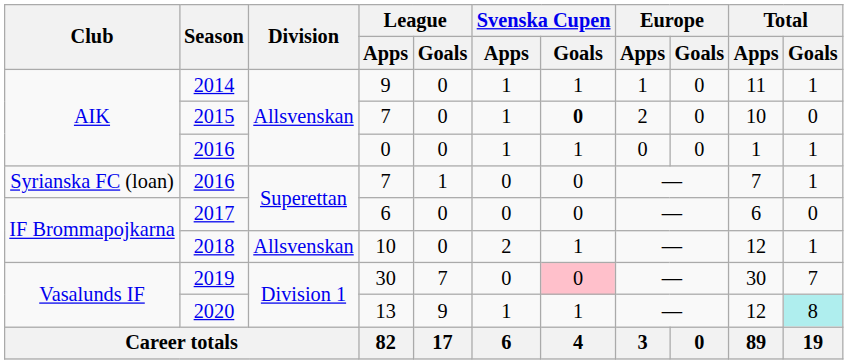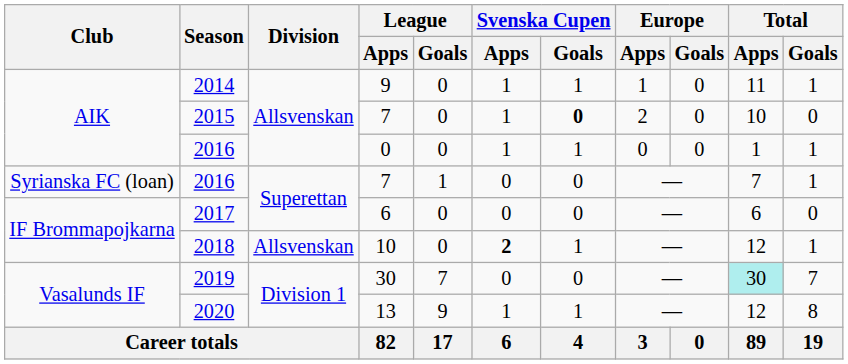(506, 246) normal -> (506, 246) bold
(578, 278) pink background -> (578, 278) no background
(756, 278) no background -> (756, 278) paleturquoise background
(813, 310) paleturquoise background -> (813, 310) no background
